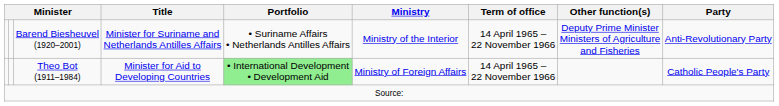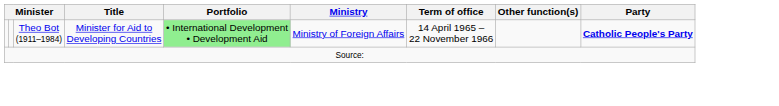- row: (57, 39)
(718, 71) normal -> (638, 33) bold
